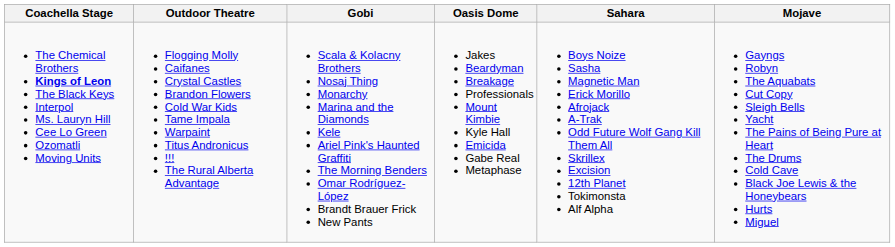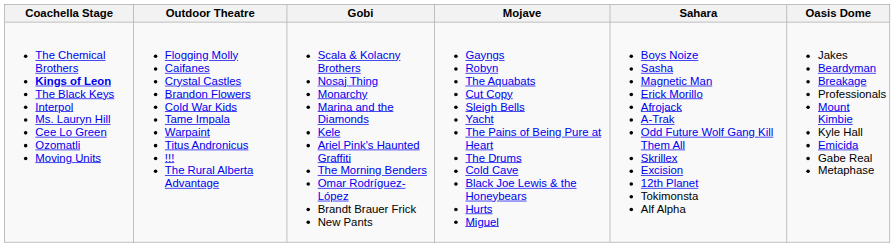columns swapped: (802, 13) <-> (486, 13)
